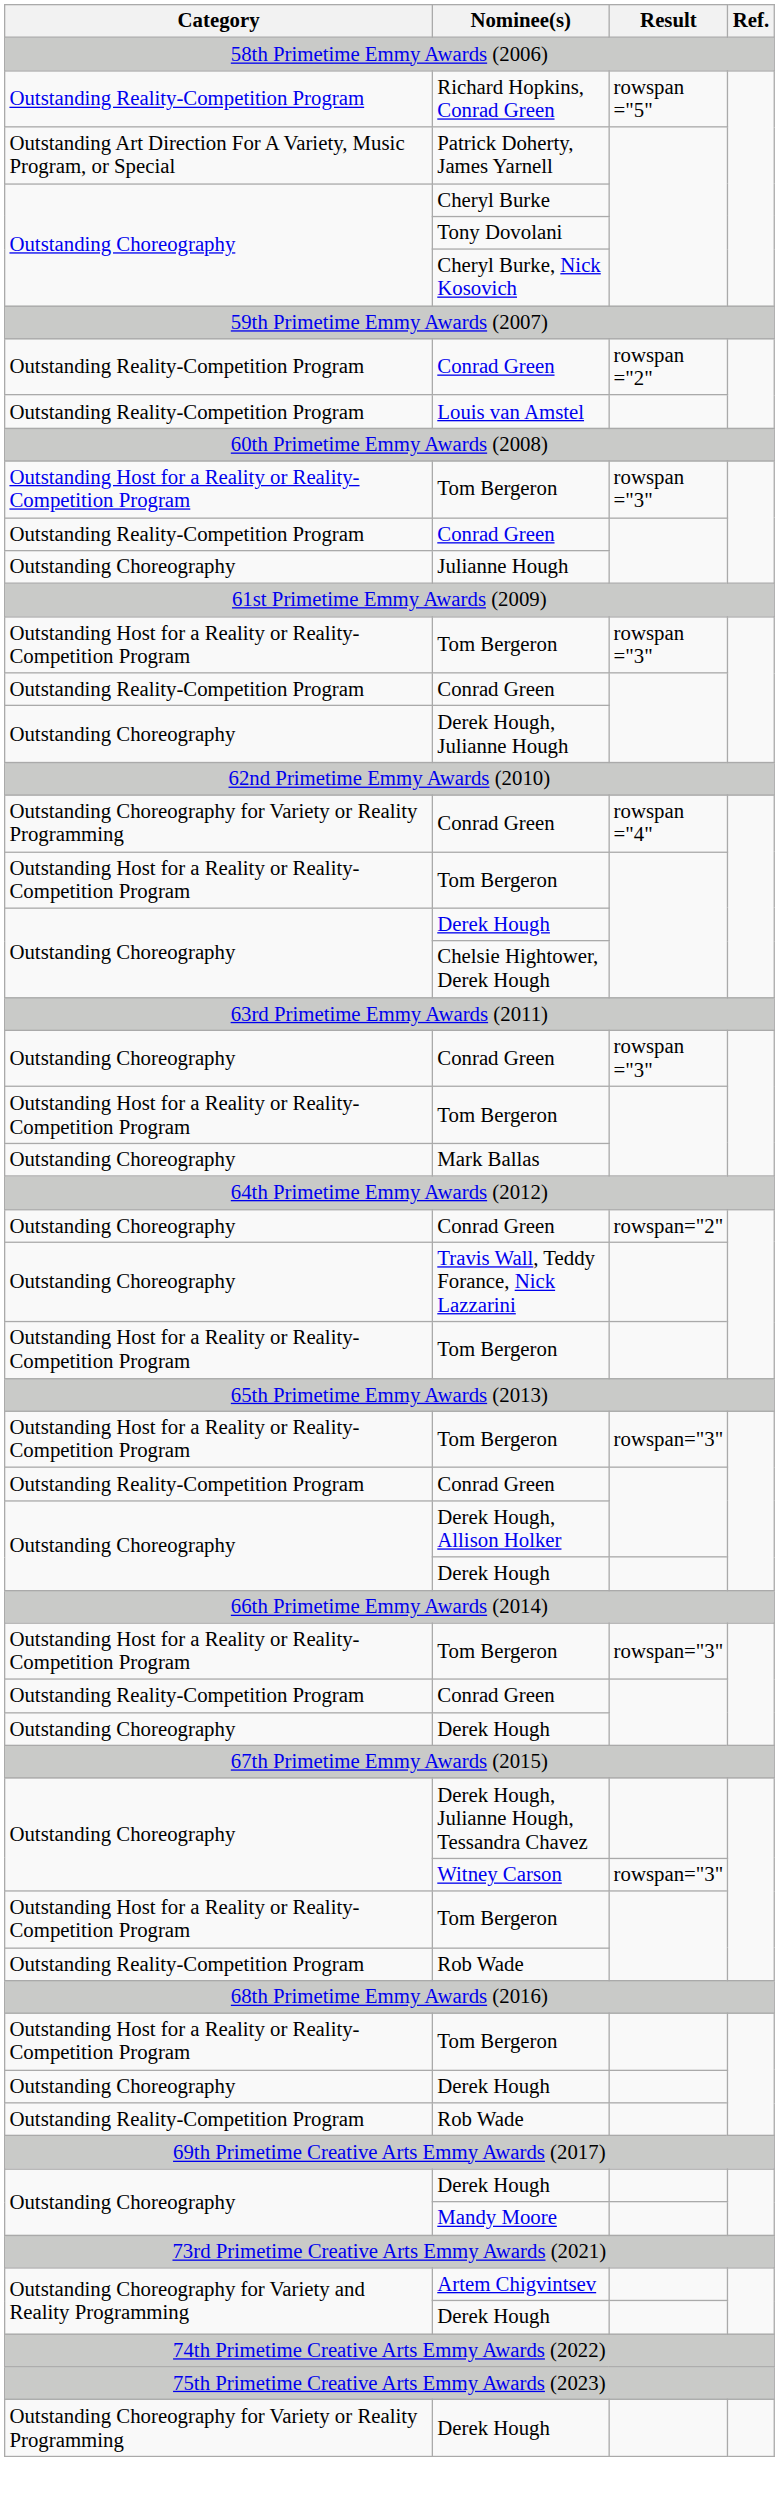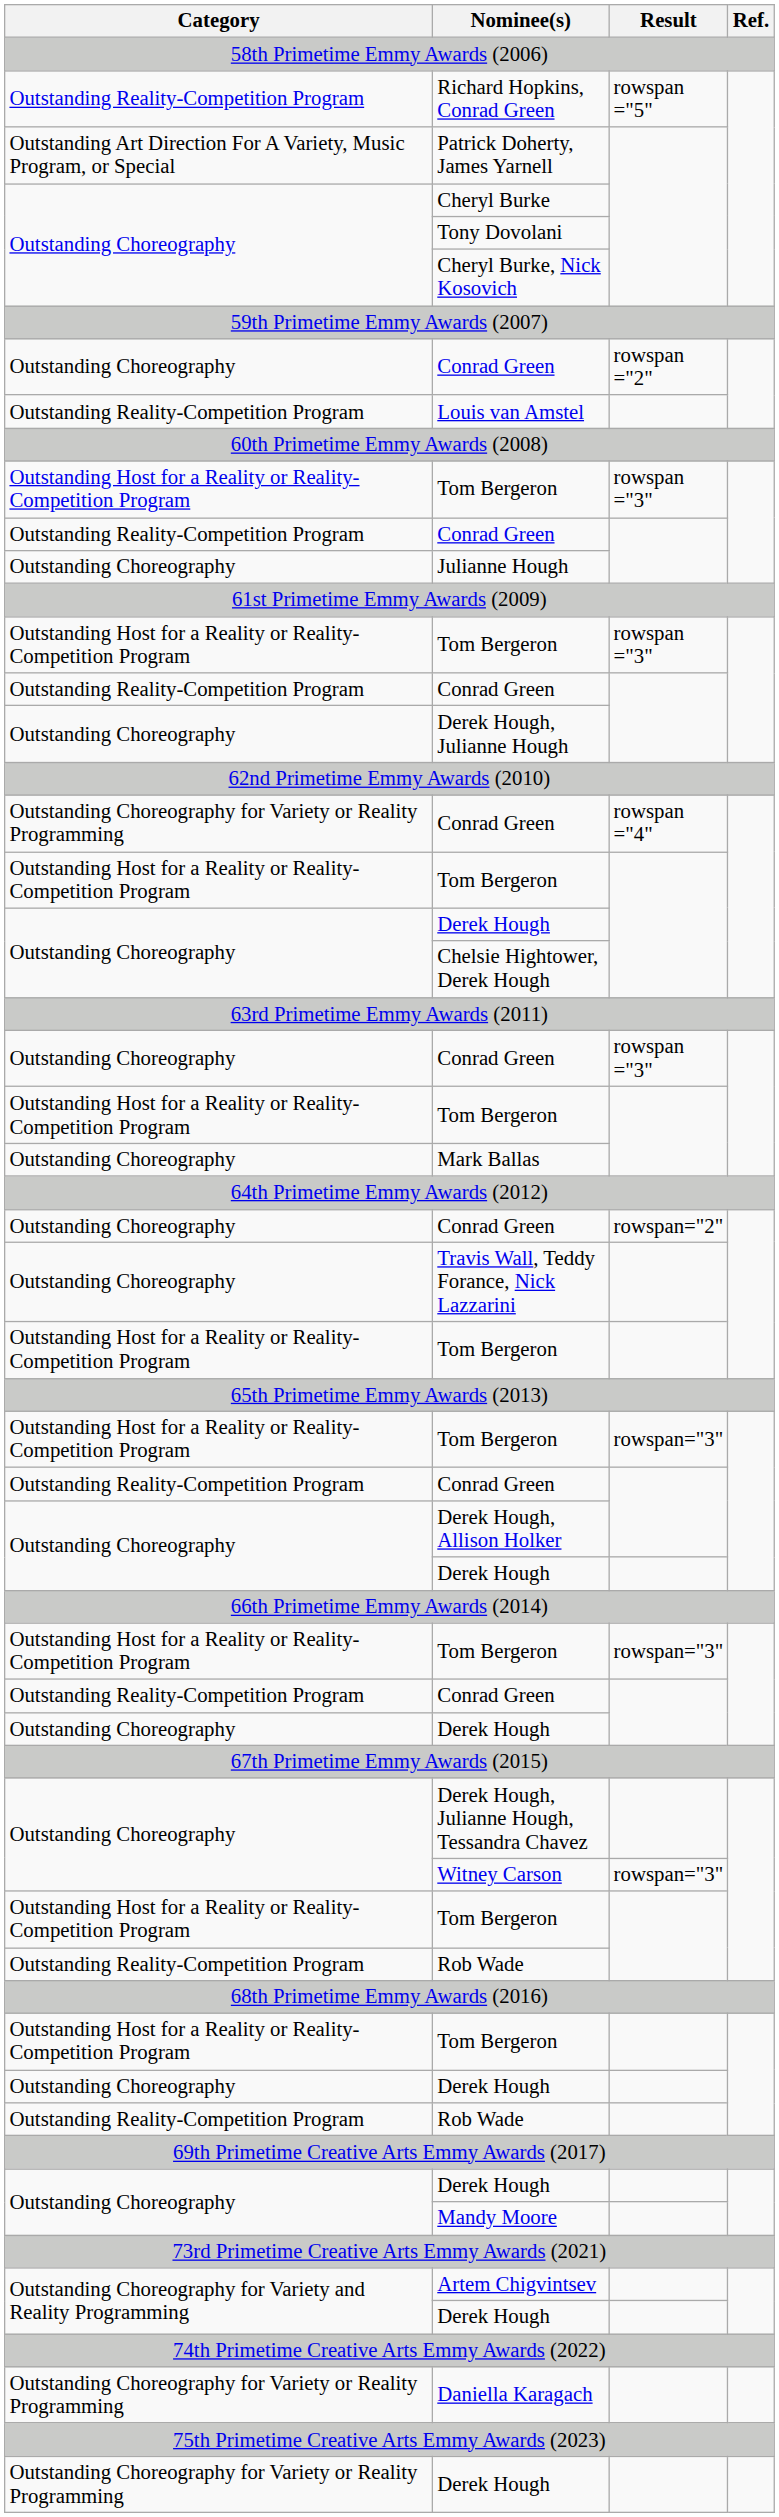(187, 366) Outstanding Reality-Competition Program -> (122, 366) Outstanding Choreography
+ row: (515, 2394)
